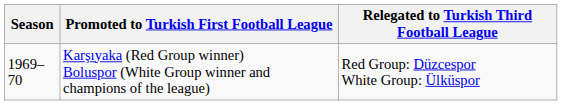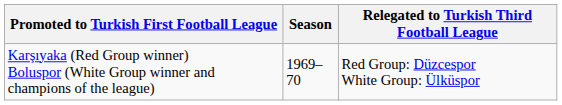columns swapped: (32, 24) <-> (199, 24)
